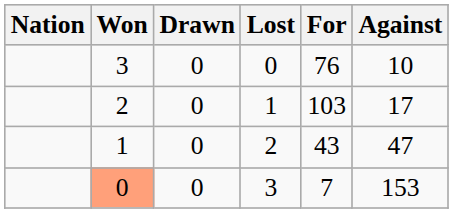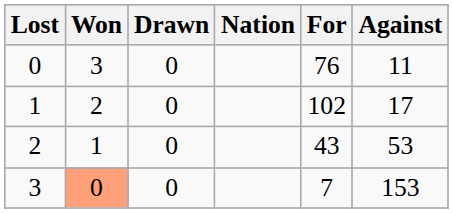columns swapped: (48, 24) <-> (271, 24)
(400, 65) 10 -> (400, 65) 11
(327, 106) 103 -> (327, 106) 102
(400, 146) 47 -> (400, 146) 53
